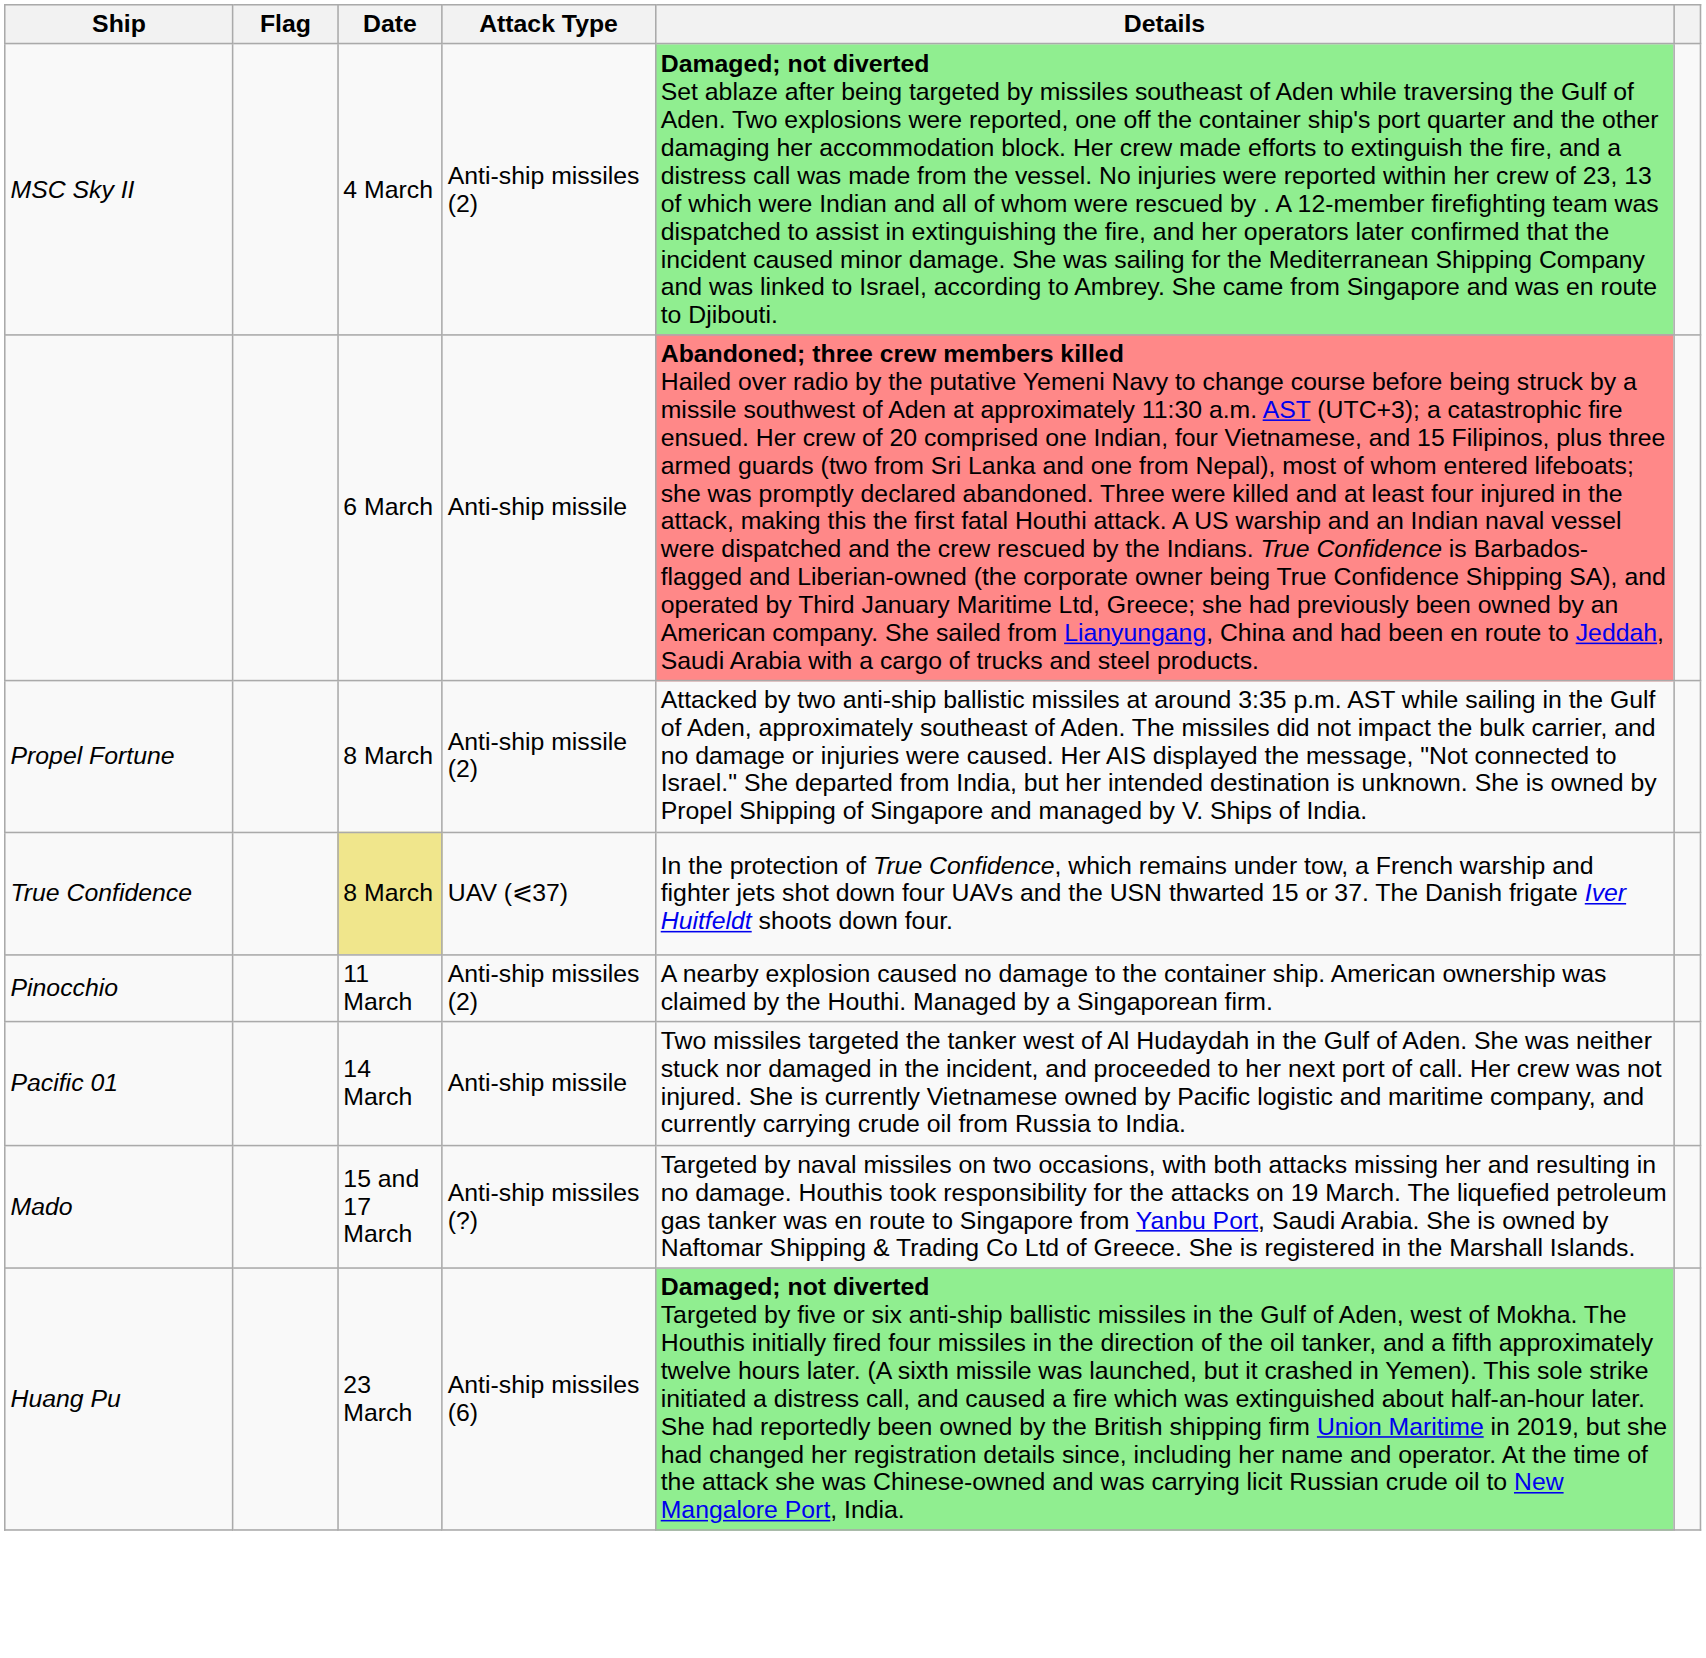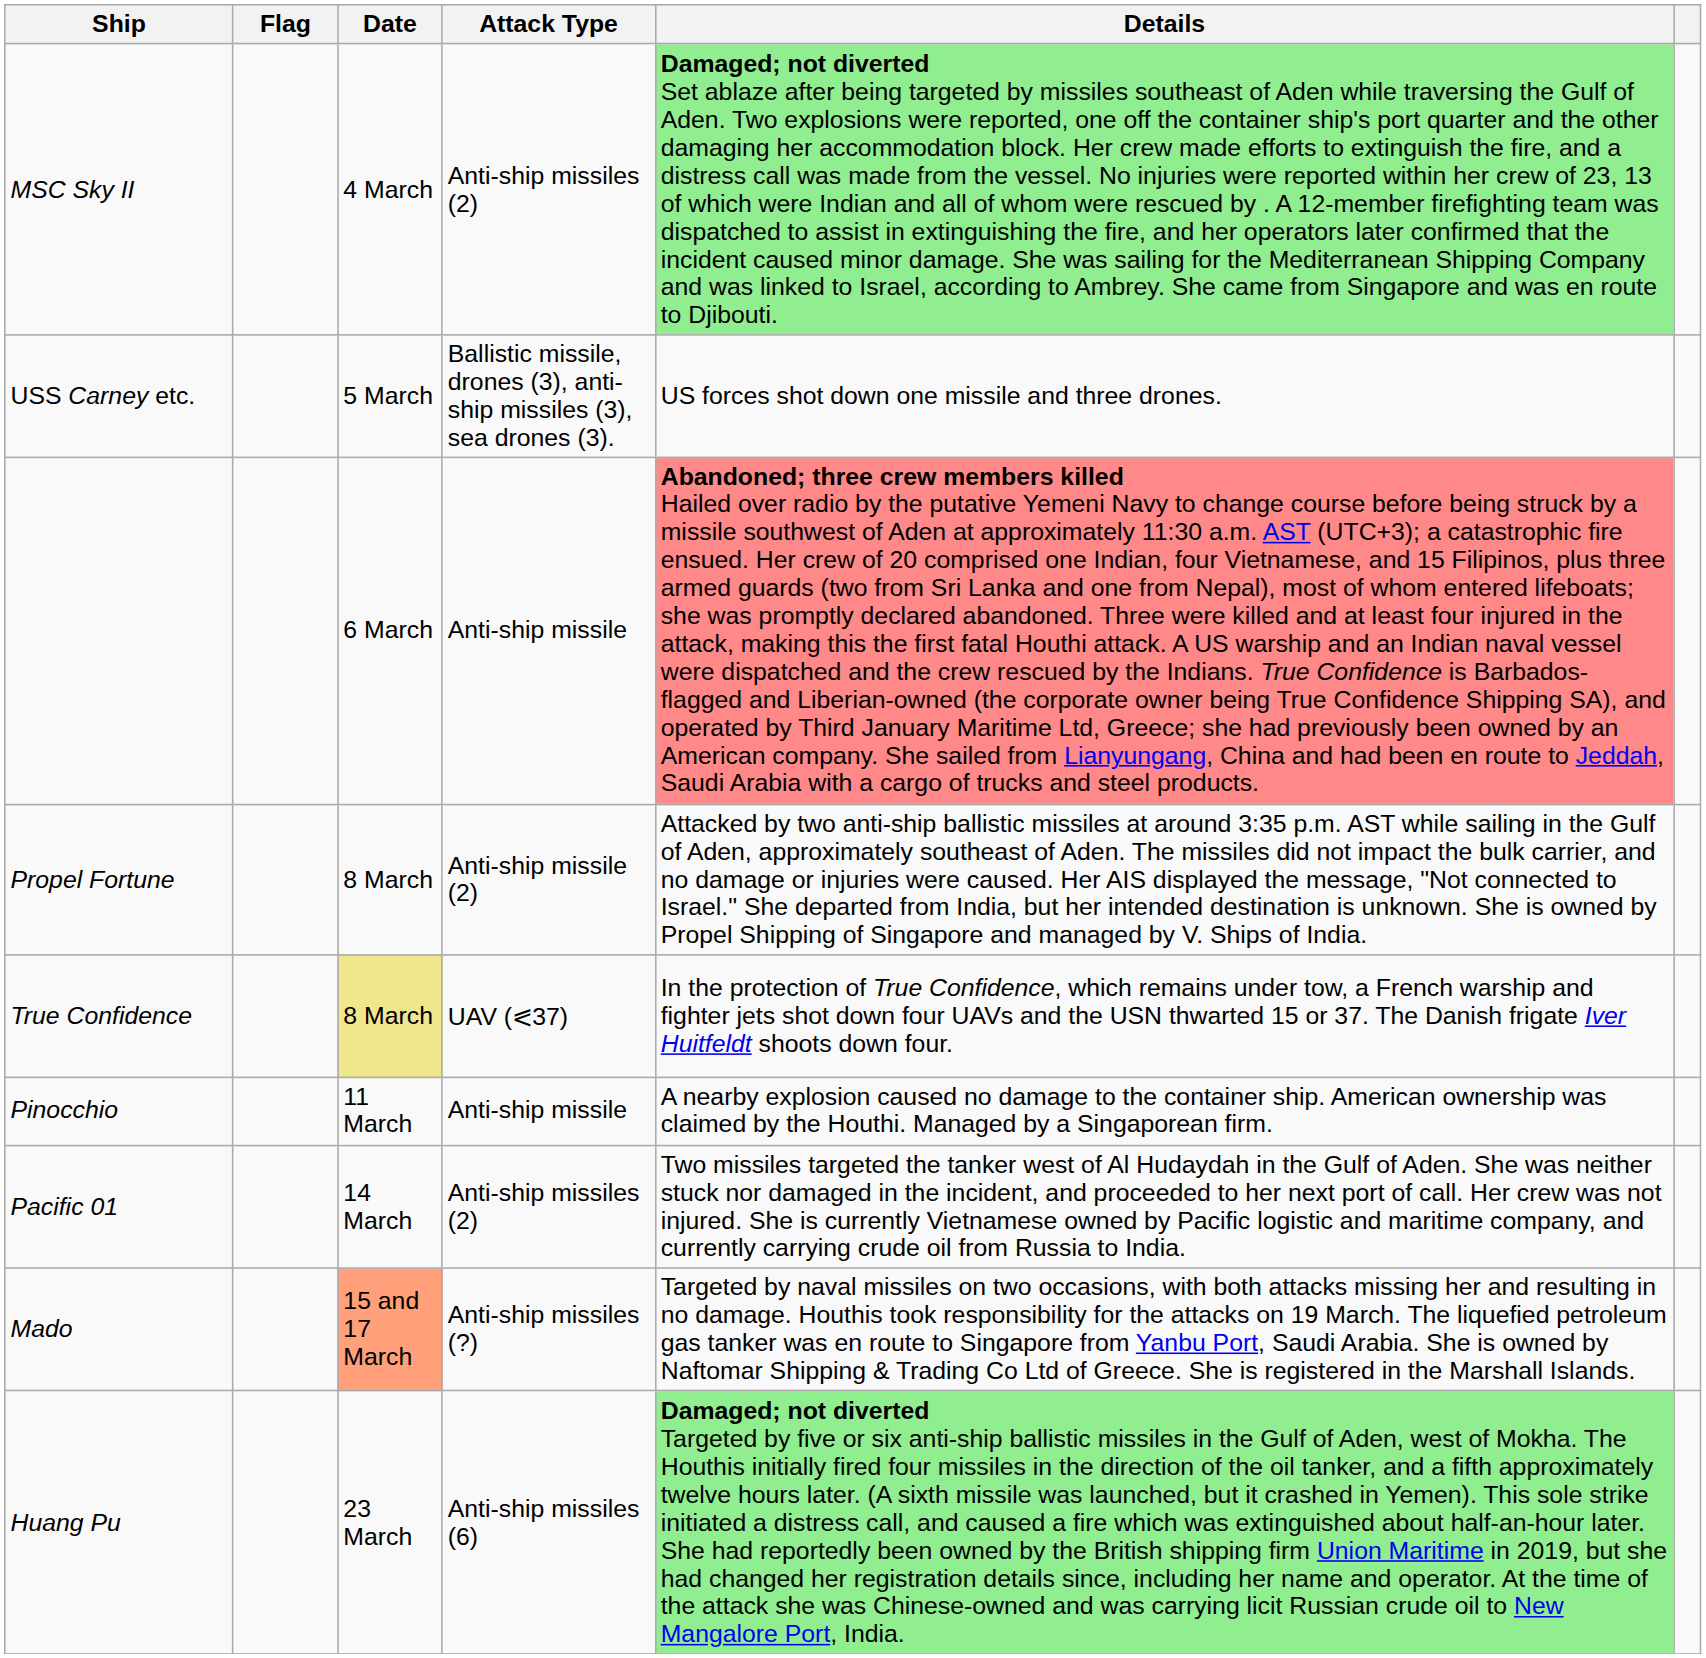+ row: (103, 395)
(544, 988) Anti-ship missiles (2) -> (537, 1111) Anti-ship missile
(537, 1083) Anti-ship missile -> (544, 1206) Anti-ship missiles (2)
(381, 1206) no background -> (381, 1329) lightsalmon background
